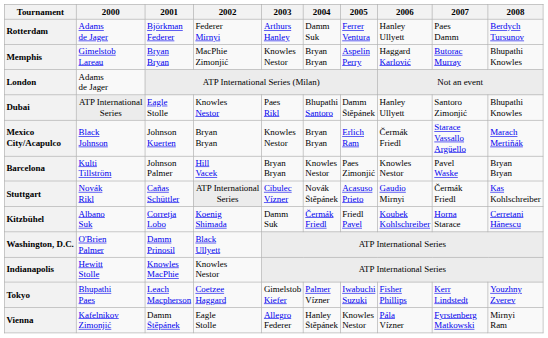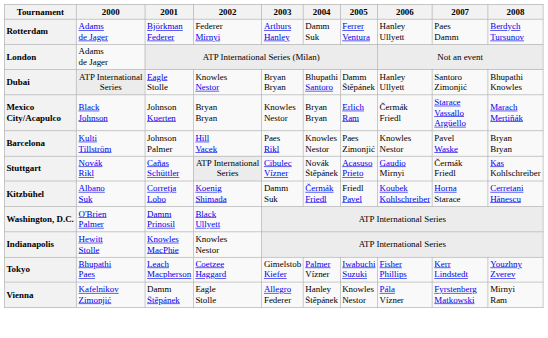- row: (24, 57)
(272, 108) Paes Rikl -> (275, 82) Bryan Bryan
(275, 169) Bryan Bryan -> (272, 143) Paes Rikl
